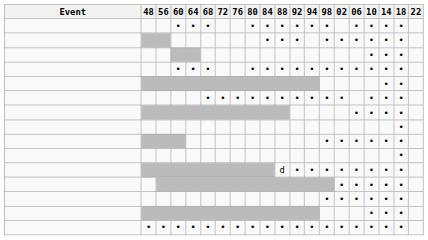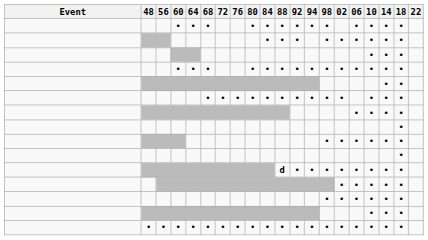(282, 170) normal -> (282, 170) bold
